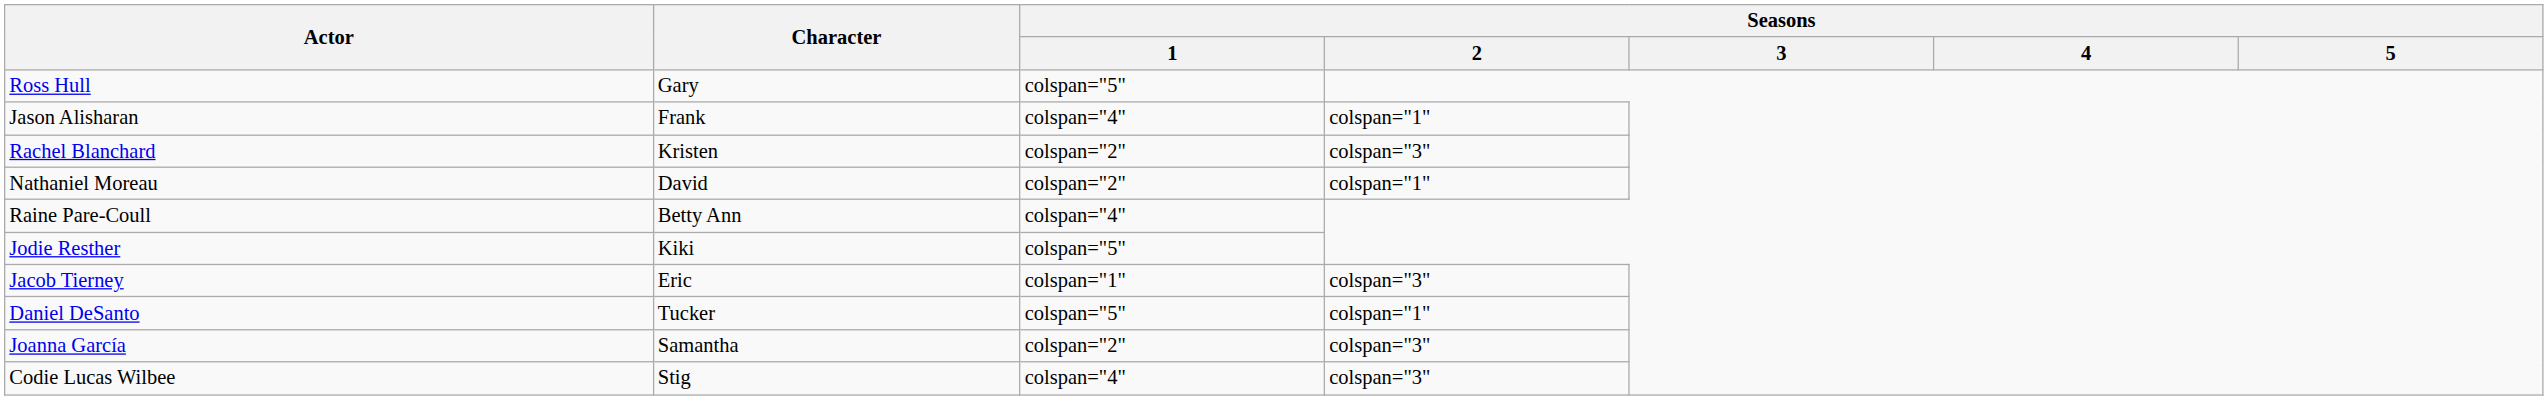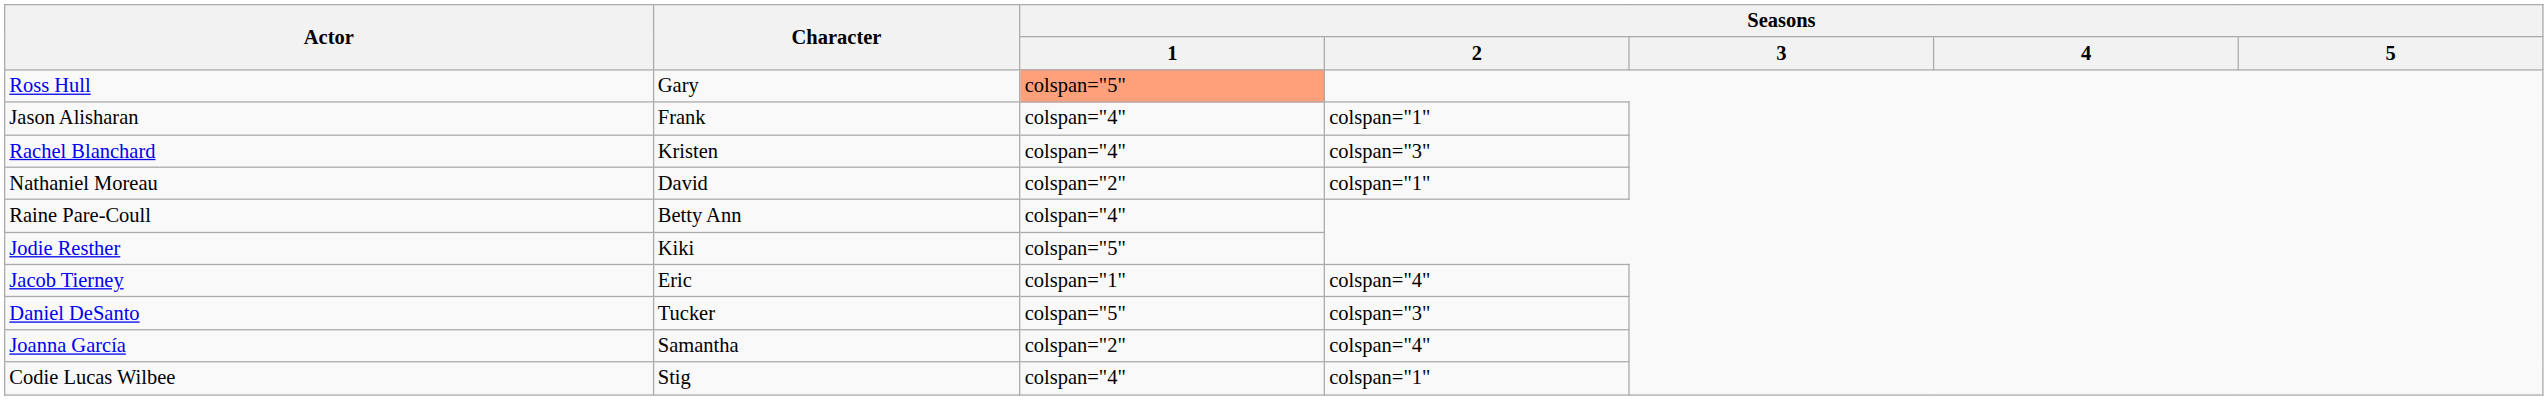(1075, 85) no background -> (1075, 85) lightsalmon background
(1075, 150) colspan="2" -> (1075, 150) colspan="4"
(1380, 280) colspan="3" -> (1380, 280) colspan="4"
(1380, 313) colspan="1" -> (1380, 313) colspan="3"
(1380, 345) colspan="3" -> (1380, 345) colspan="4"
(1380, 378) colspan="3" -> (1380, 378) colspan="1"
